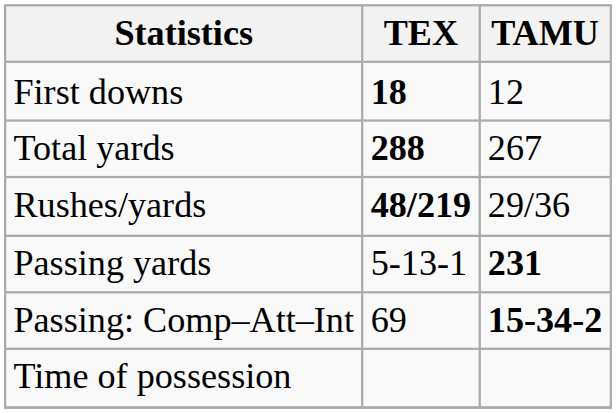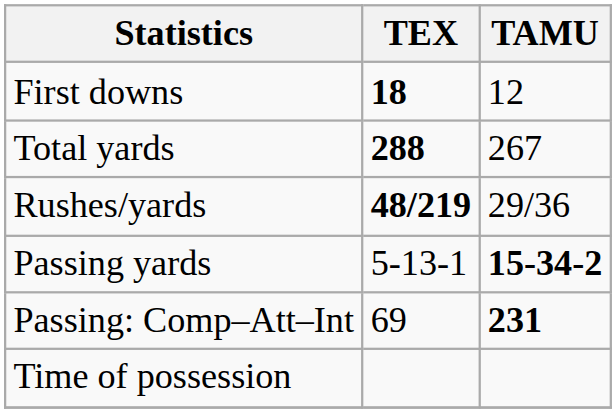(515, 262) 231 -> (545, 262) 15-34-2
(545, 320) 15-34-2 -> (515, 320) 231
